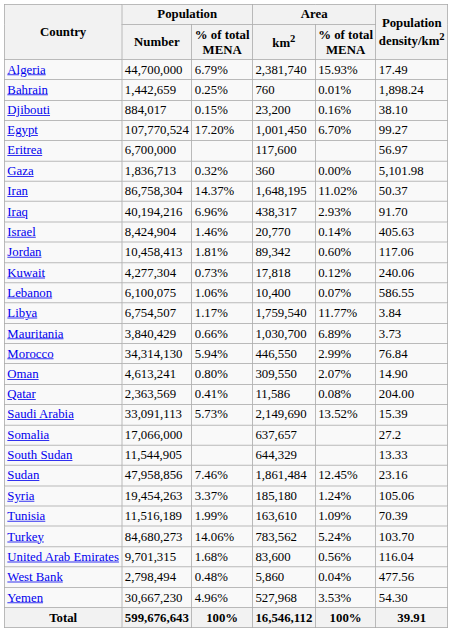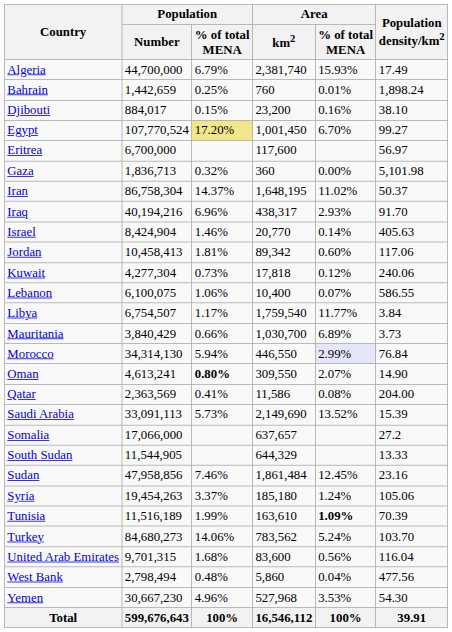(214, 130) no background -> (214, 130) khaki background
(335, 353) no background -> (335, 353) lavender background
(211, 374) normal -> (212, 374) bold
(335, 516) normal -> (336, 516) bold
